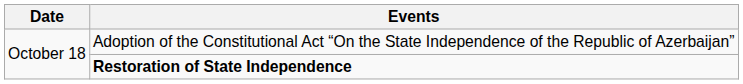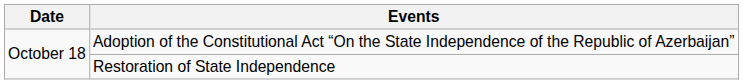(222, 66) bold -> (214, 66) normal
